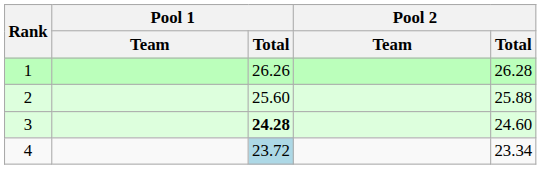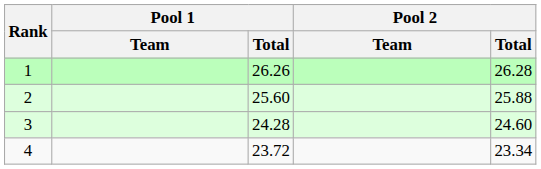(271, 124) bold -> (271, 124) normal
(271, 151) lightblue background -> (271, 151) no background
